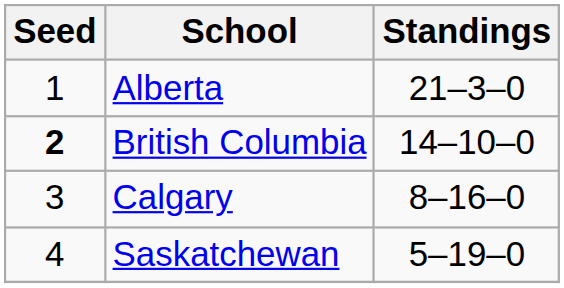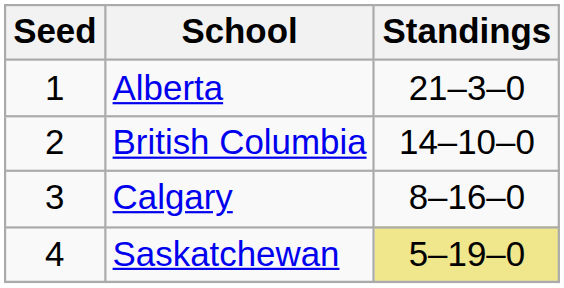(55, 142) bold -> (55, 142) normal
(467, 253) no background -> (467, 253) khaki background
